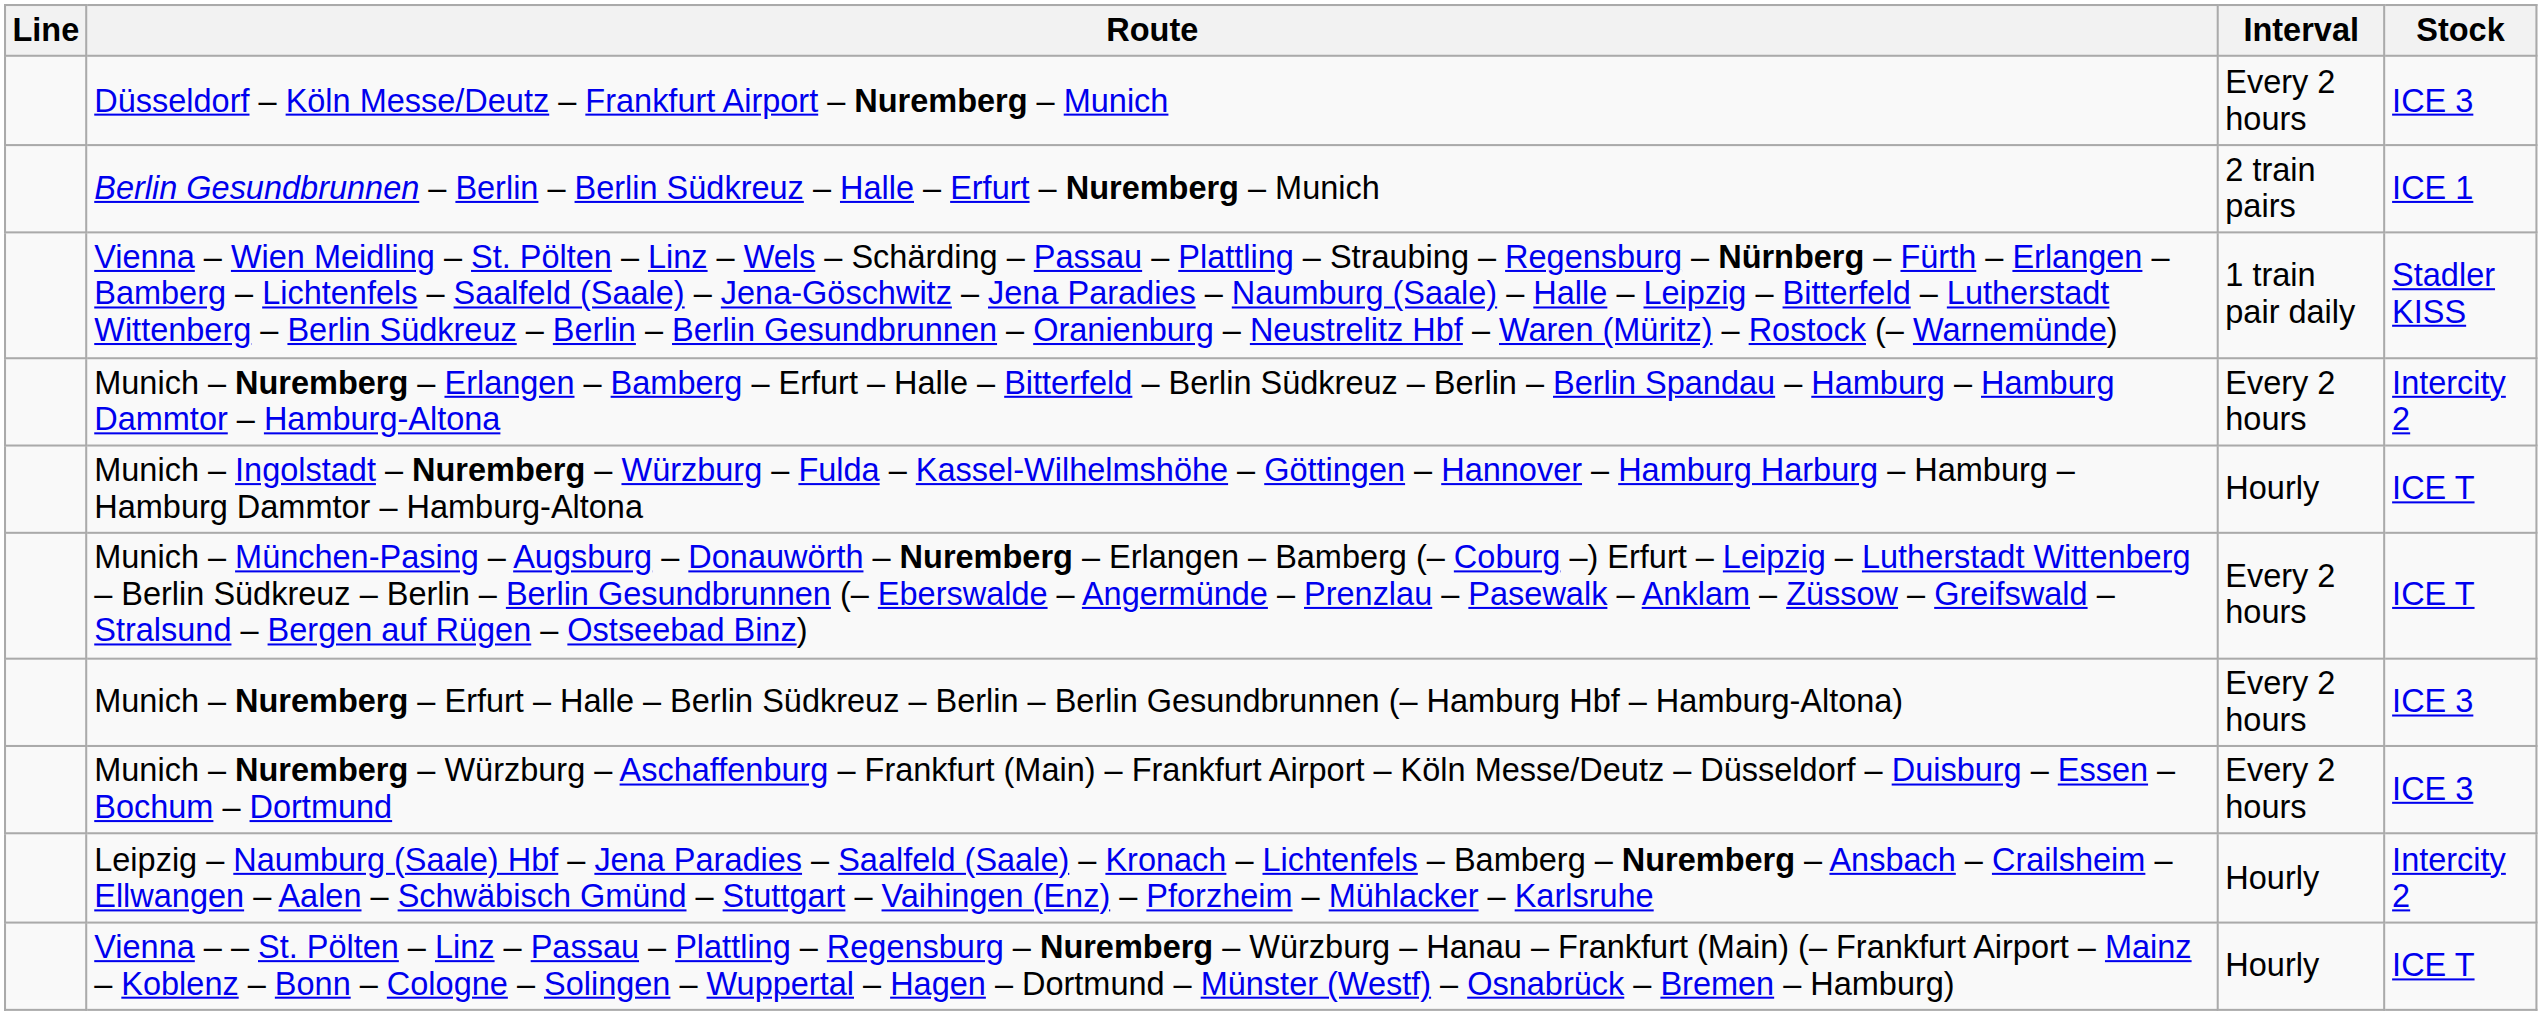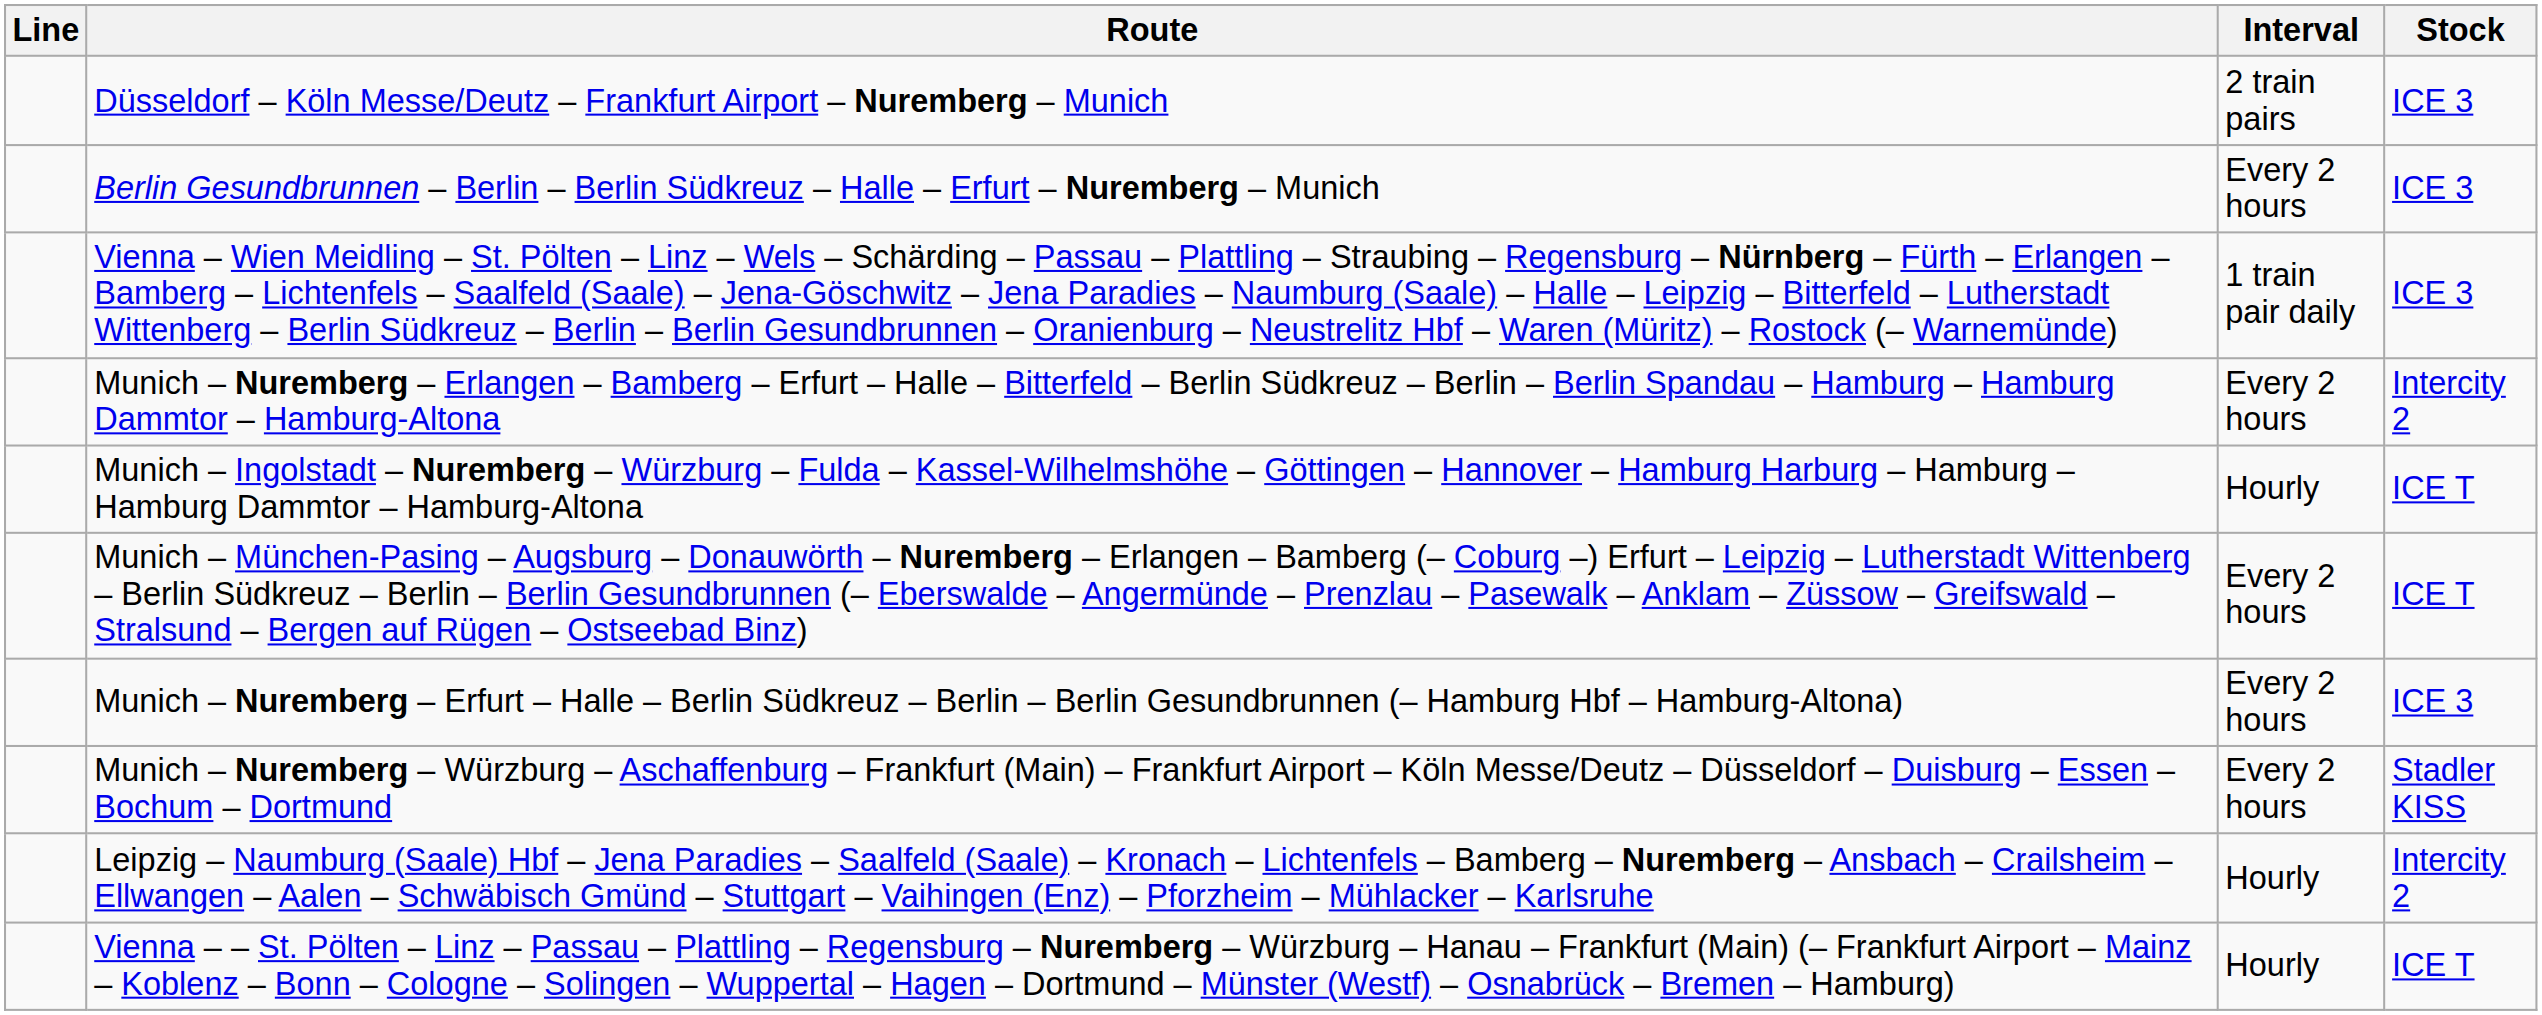(2280, 100) Every 2 hours -> (2270, 100) 2 train pairs
(2270, 188) 2 train pairs -> (2280, 188) Every 2 hours
(2433, 188) ICE 1 -> (2433, 188) ICE 3
(2444, 294) Stadler KISS -> (2433, 294) ICE 3
(2433, 789) ICE 3 -> (2444, 789) Stadler KISS
